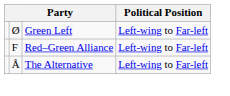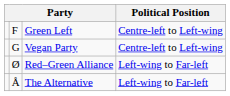(16, 30) Ø -> (15, 30) F
(163, 30) Left-wing to Far-left -> (171, 30) Centre-left to Left-wing
+ row: (51, 47)
(15, 47) F -> (16, 64) Ø
